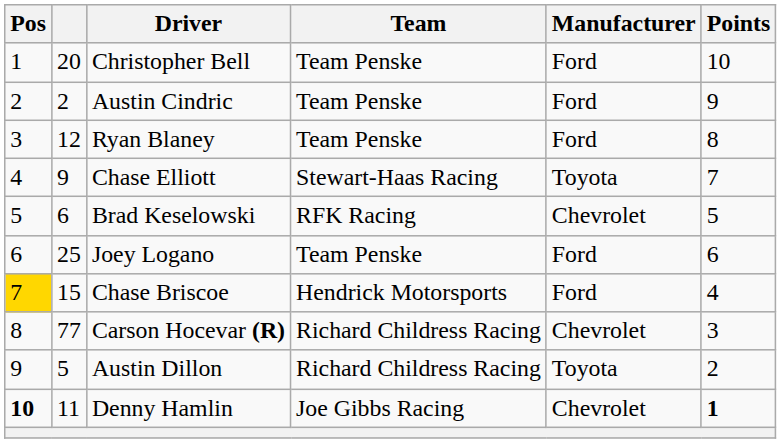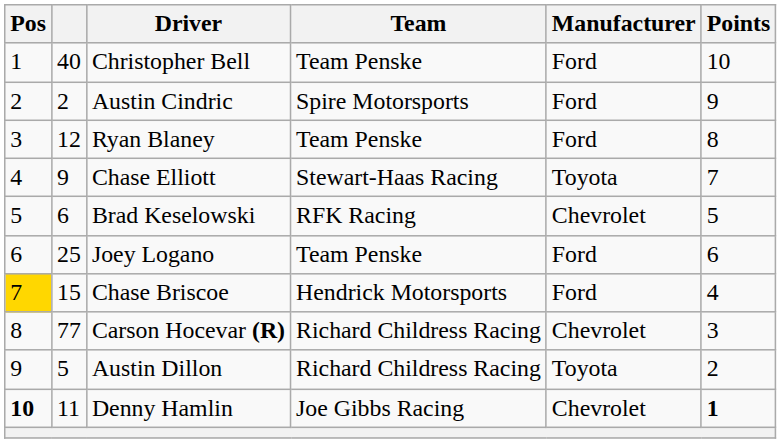(69, 61) 20 -> (69, 61) 40
(359, 100) Team Penske -> (382, 100) Spire Motorsports
